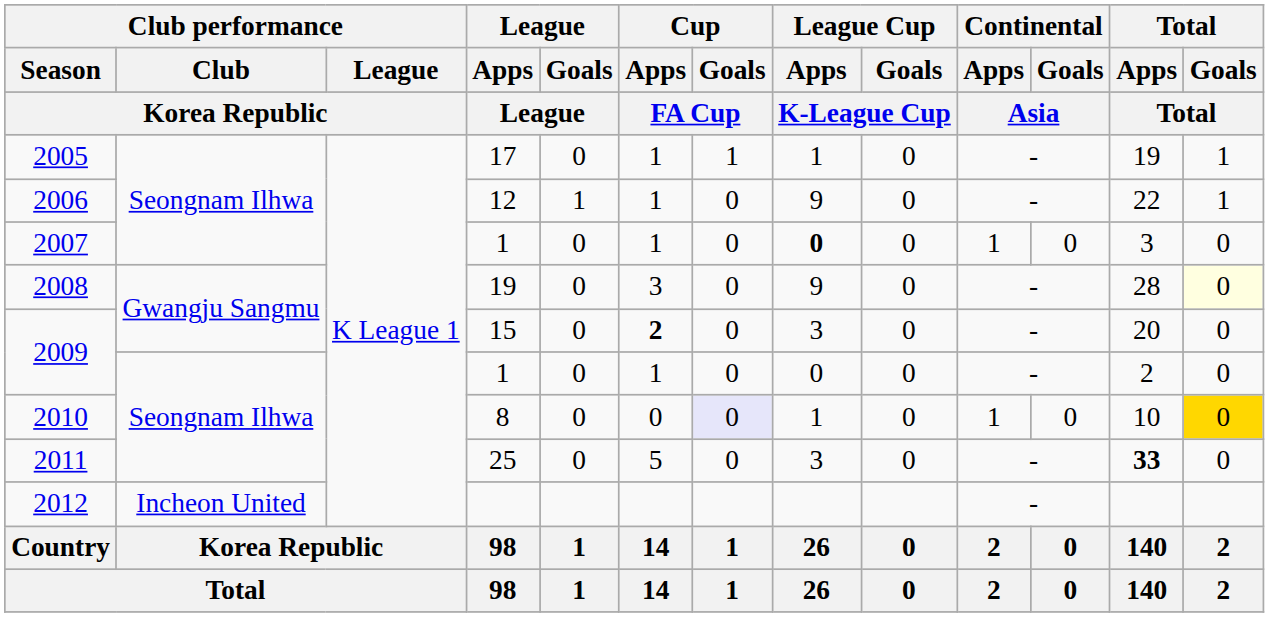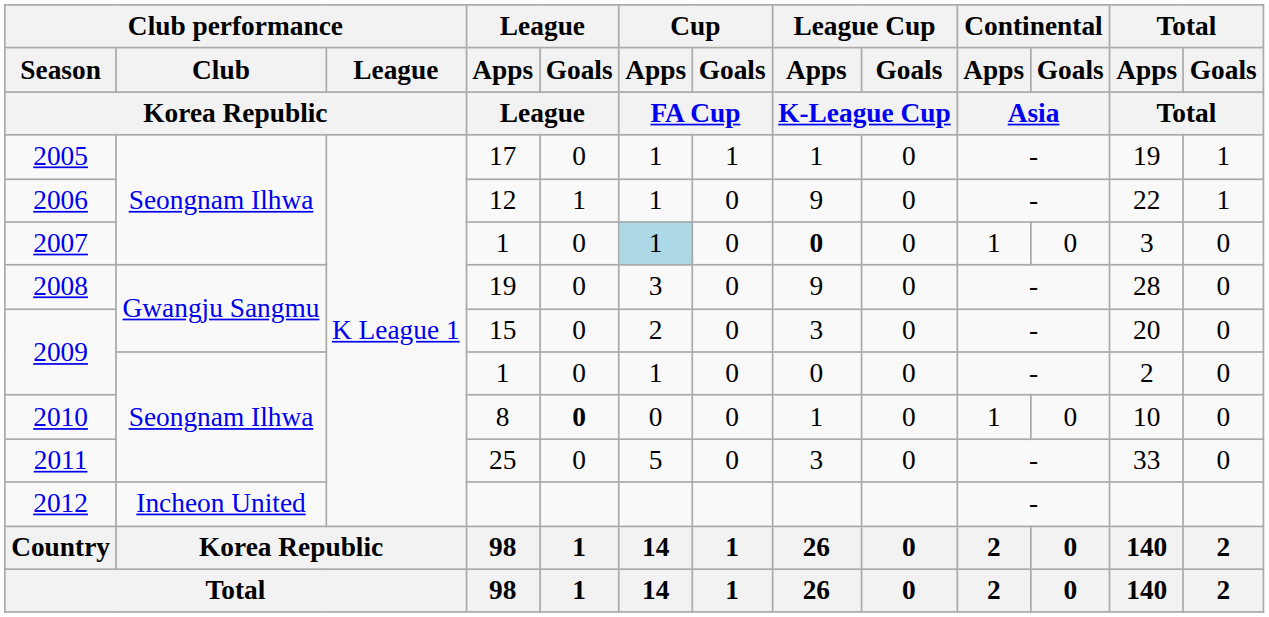(656, 243) no background -> (656, 243) lightblue background
(1223, 286) lightyellow background -> (1223, 286) no background
(656, 329) bold -> (656, 329) normal
(579, 416) normal -> (579, 416) bold
(732, 416) lavender background -> (732, 416) no background
(1223, 416) gold background -> (1223, 416) no background
(1147, 460) bold -> (1147, 460) normal
